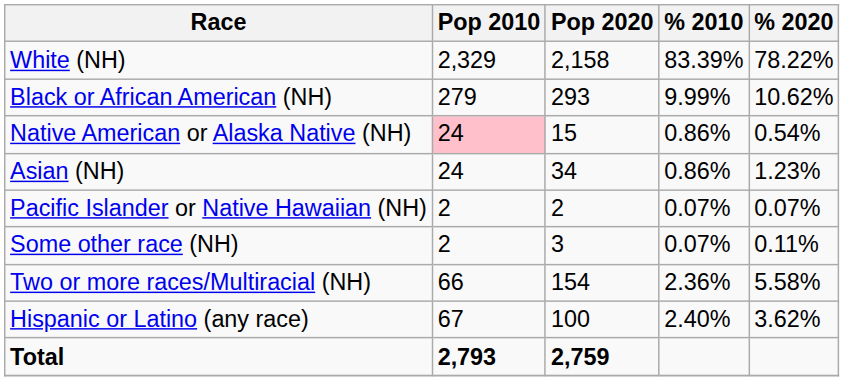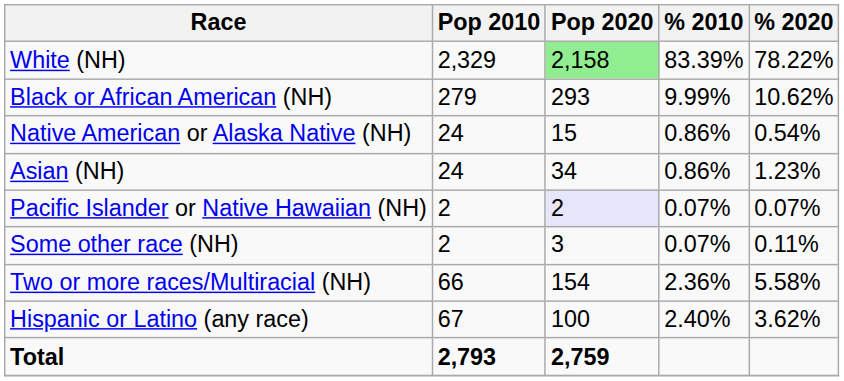(580, 60) no background -> (580, 60) lightgreen background
(451, 134) pink background -> (451, 134) no background
(557, 208) no background -> (557, 208) lavender background
